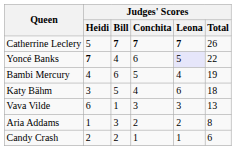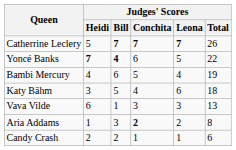(116, 59) normal -> (116, 59) bold
(179, 59) lavender background -> (179, 59) no background
(135, 122) normal -> (135, 122) bold
